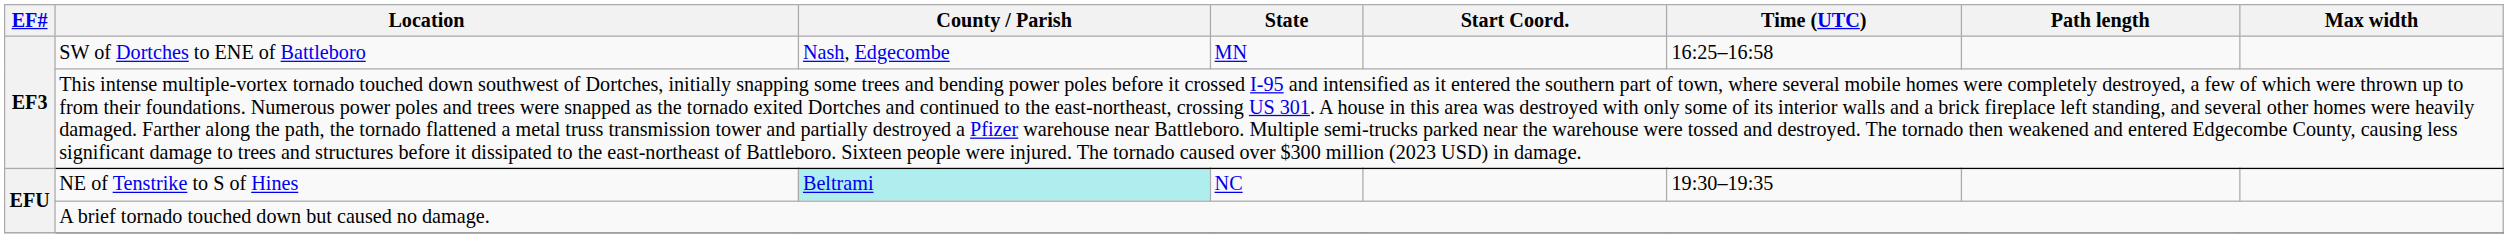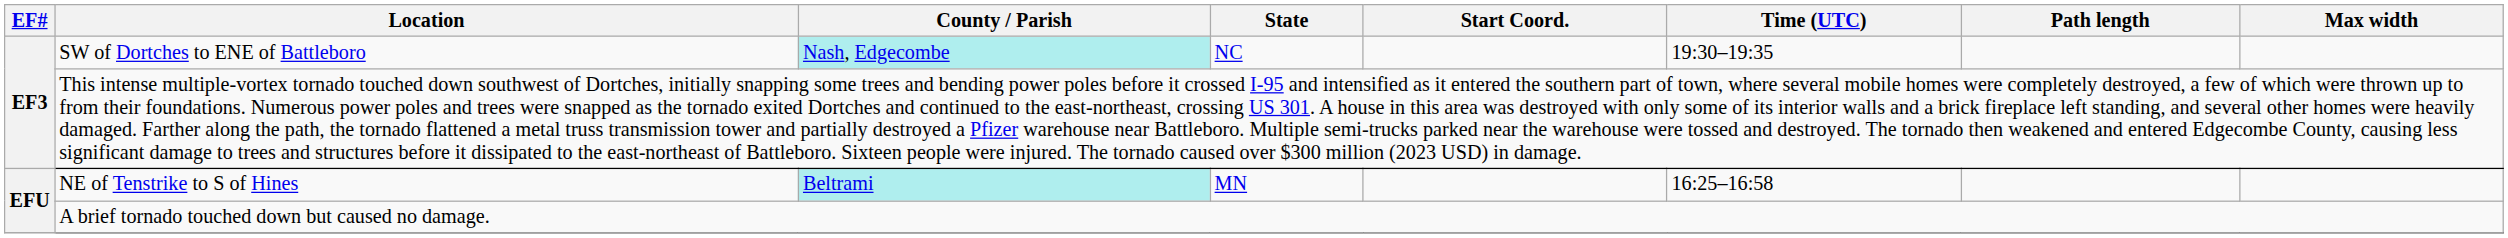(876, 52) no background -> (876, 52) paleturquoise background
(1231, 52) MN -> (1229, 52) NC
(1722, 52) 16:25–16:58 -> (1722, 52) 19:30–19:35
(1229, 184) NC -> (1231, 184) MN
(1722, 184) 19:30–19:35 -> (1722, 184) 16:25–16:58
